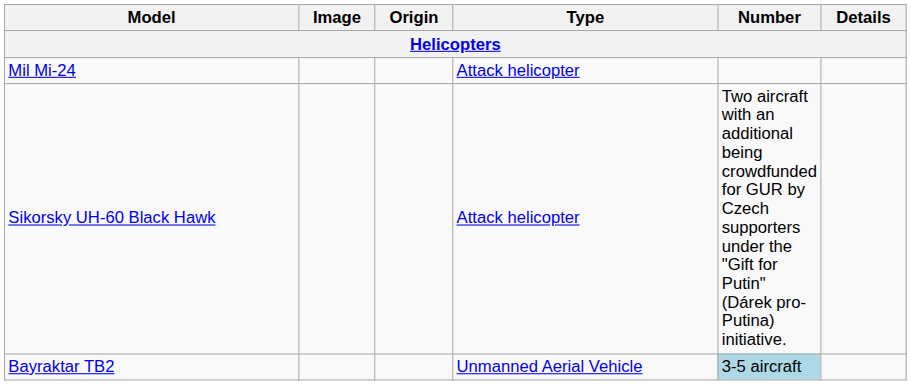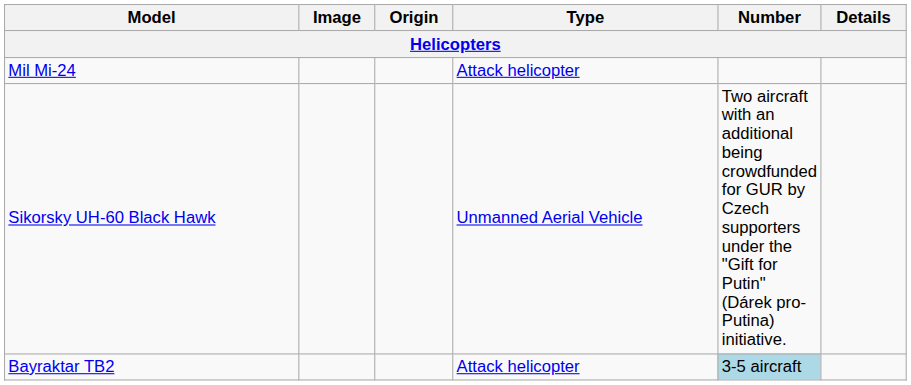(518, 218) Attack helicopter -> (550, 218) Unmanned Aerial Vehicle
(550, 366) Unmanned Aerial Vehicle -> (518, 366) Attack helicopter
